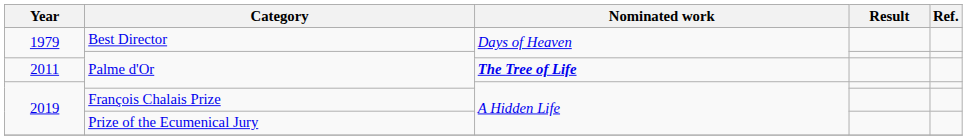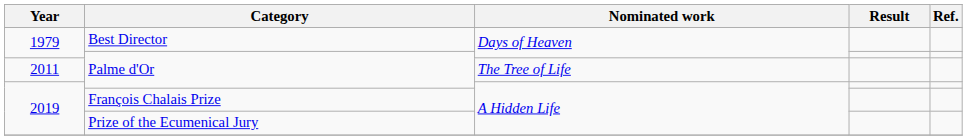(527, 69) bold -> (524, 69) normal
